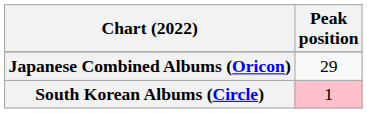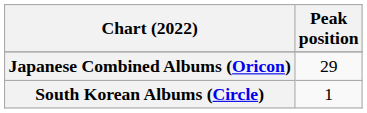(329, 94) pink background -> (329, 94) no background
